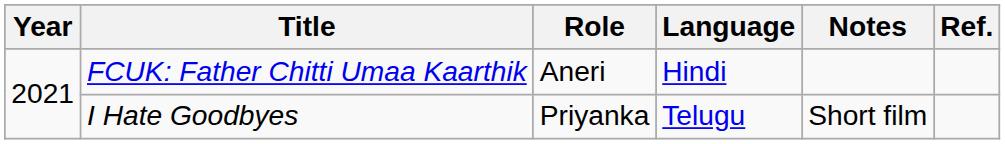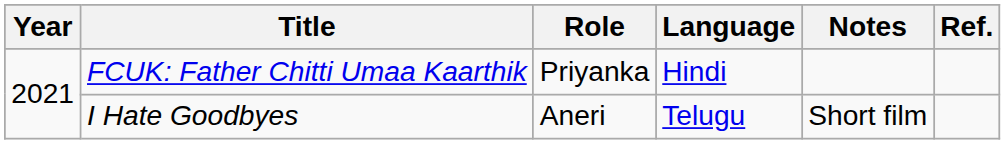(573, 71) Aneri -> (595, 71) Priyanka
(595, 116) Priyanka -> (573, 116) Aneri
